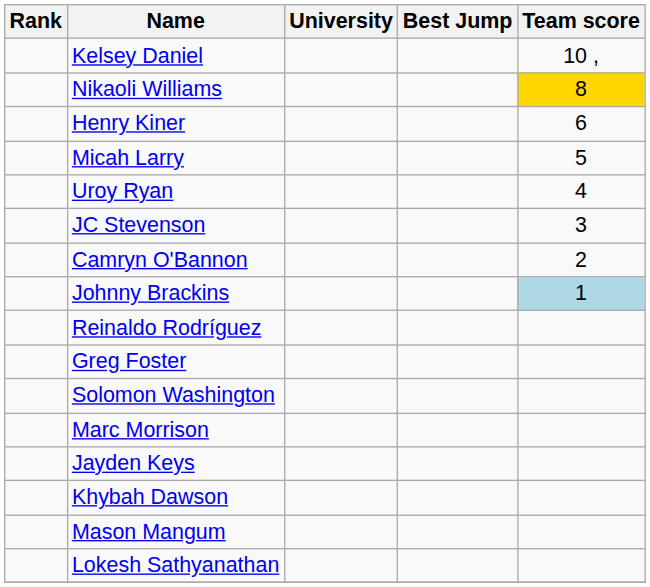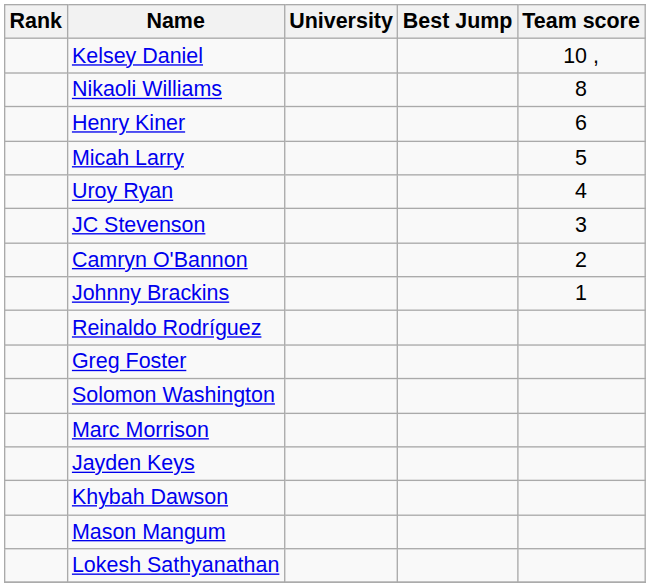(581, 89) gold background -> (581, 89) no background
(581, 293) lightblue background -> (581, 293) no background
